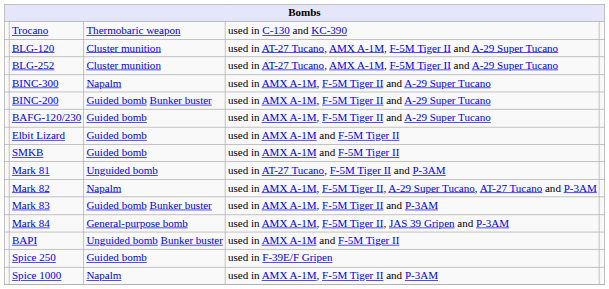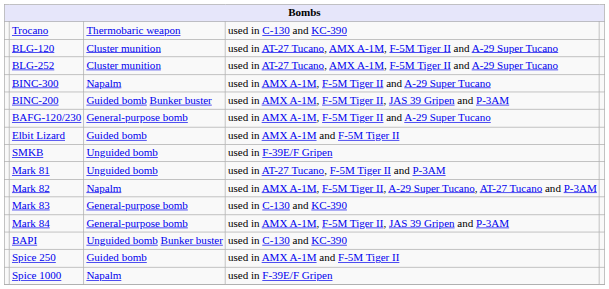(359, 100) used in AMX A-1M, F-5M Tiger II and A-29 Super Tucano -> (369, 100) used in AMX A-1M, F-5M Tiger II, JAS 39 Gripen and P-3AM
(117, 118) Guided bomb -> (137, 118) General-purpose bomb
(117, 153) Guided bomb -> (122, 153) Unguided bomb
(314, 153) used in AMX A-1M and F-5M Tiger II -> (280, 153) used in F-39E/F Gripen
(149, 205) Guided bomb Bunker buster -> (137, 205) General-purpose bomb
(333, 205) used in AMX A-1M, F-5M Tiger II and P-3AM -> (287, 205) used in C-130 and KC-390
(314, 240) used in AMX A-1M and F-5M Tiger II -> (287, 240) used in C-130 and KC-390
(280, 258) used in F-39E/F Gripen -> (314, 258) used in AMX A-1M and F-5M Tiger II
(333, 275) used in AMX A-1M, F-5M Tiger II and P-3AM -> (280, 275) used in F-39E/F Gripen
